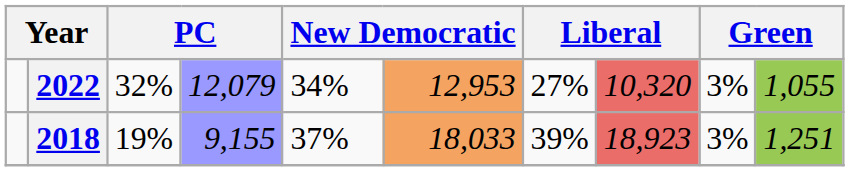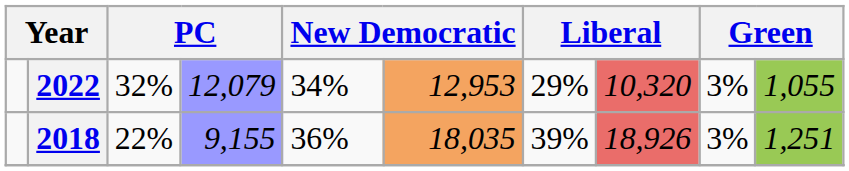(560, 85) 27% -> (560, 85) 29%
(144, 137) 19% -> (144, 137) 22%
(320, 137) 37% -> (320, 137) 36%
(472, 137) 18,033 -> (472, 137) 18,035
(648, 137) 18,923 -> (648, 137) 18,926
